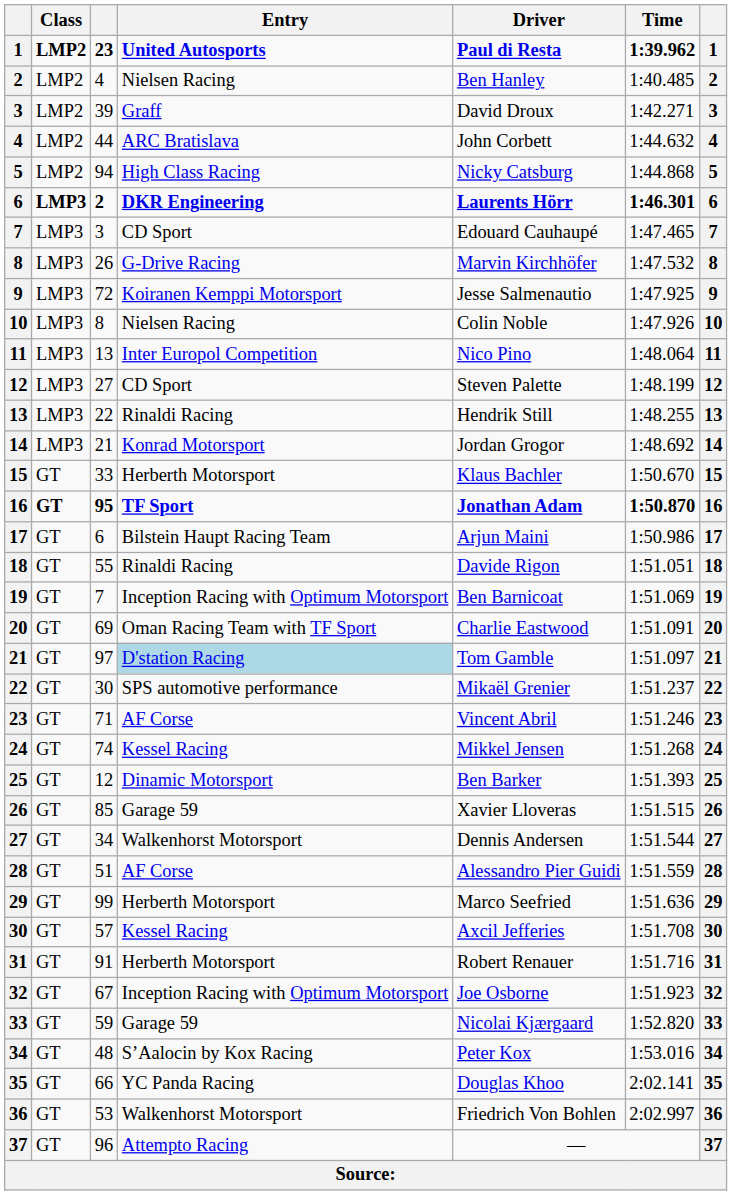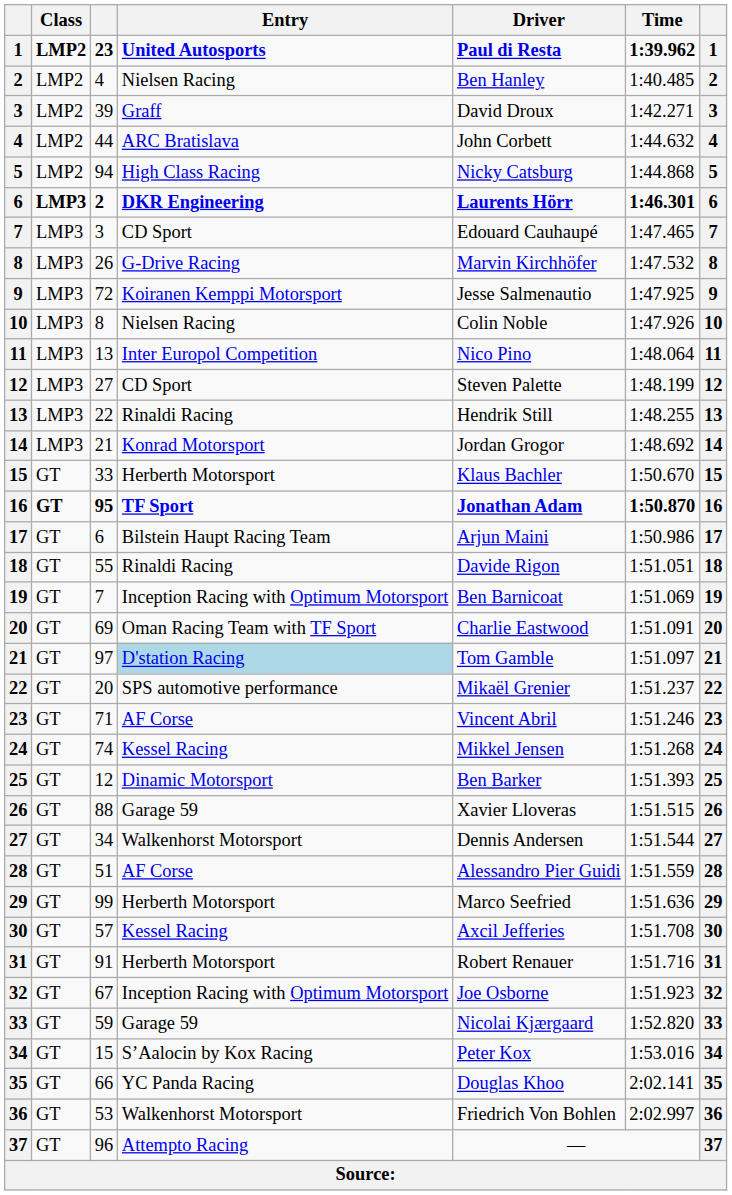(104, 688) 30 -> (104, 688) 20
(104, 810) 85 -> (104, 810) 88
(104, 1053) 48 -> (104, 1053) 15
